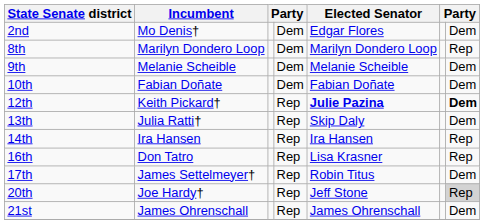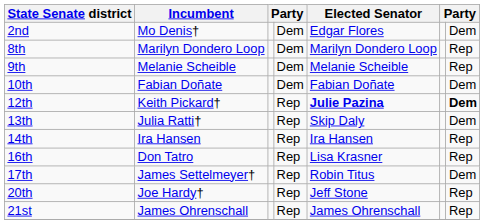(463, 67) Dem -> (461, 67) Rep
(461, 192) lightgrey background -> (461, 192) no background
(463, 210) Dem -> (461, 210) Rep
